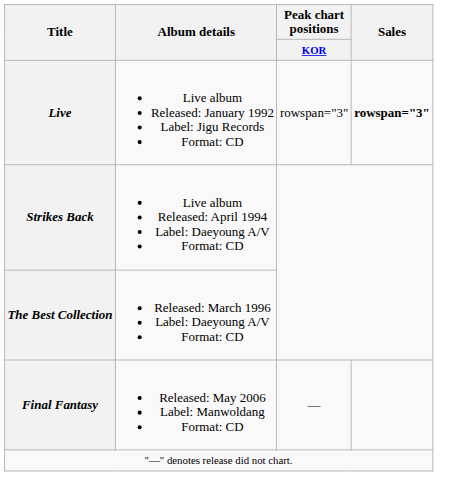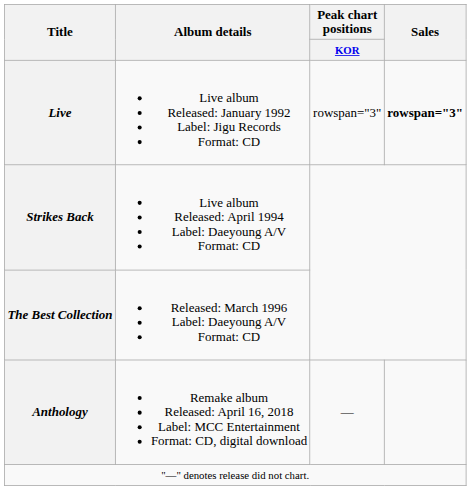- row: (60, 405)
+ row: (60, 412)
